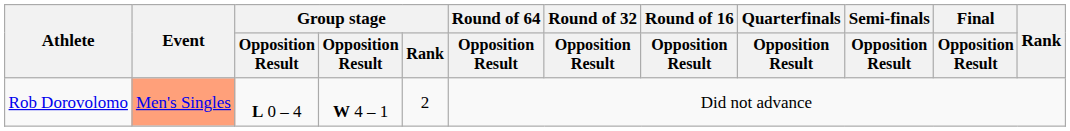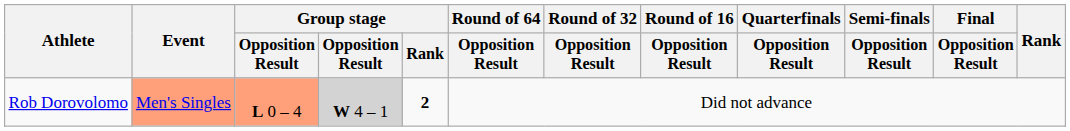(277, 112) no background -> (277, 112) lightsalmon background
(361, 112) no background -> (361, 112) lightgrey background
(425, 102) normal -> (425, 102) bold
